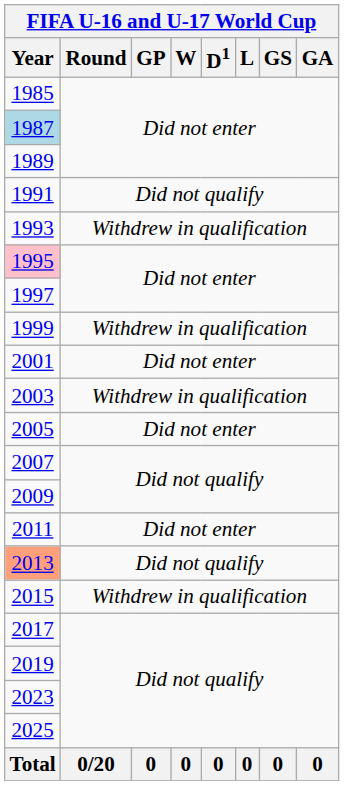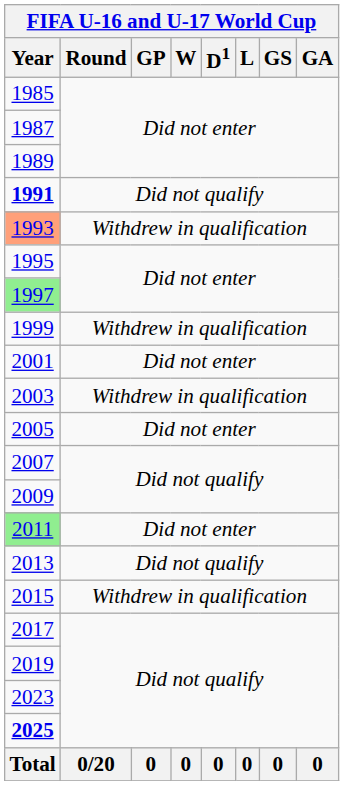(33, 127) lightblue background -> (33, 127) no background
(33, 194) normal -> (33, 194) bold
(33, 227) no background -> (33, 227) lightsalmon background
(33, 261) pink background -> (33, 261) no background
(33, 294) no background -> (33, 294) lightgreen background
(33, 529) no background -> (33, 529) lightgreen background
(33, 562) lightsalmon background -> (33, 562) no background
(33, 730) normal -> (33, 730) bold
